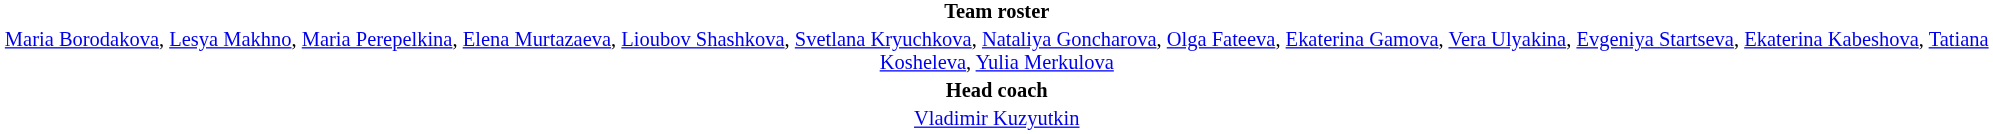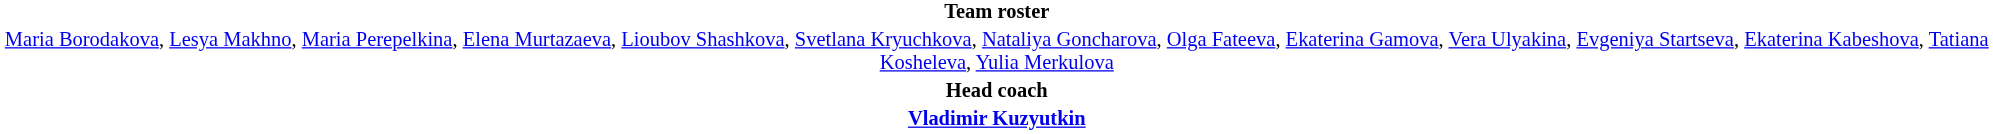(997, 118) normal -> (997, 118) bold
